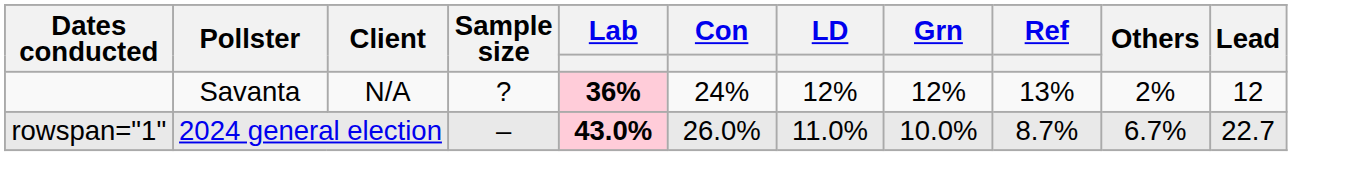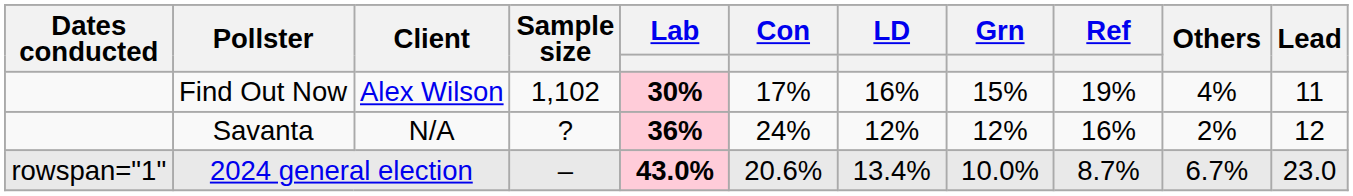+ row: (263, 92)
(1047, 92) 13% -> (1108, 131) 16%
(722, 131) 26.0% -> (783, 171) 20.6%
(830, 131) 11.0% -> (892, 171) 13.4%
(1248, 131) 22.7 -> (1310, 171) 23.0
